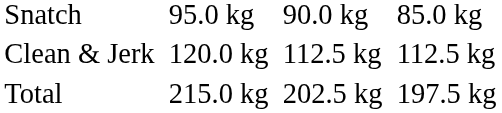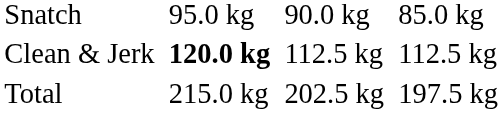(219, 54) normal -> (219, 54) bold
